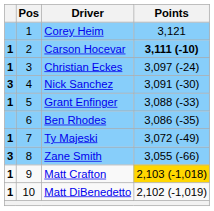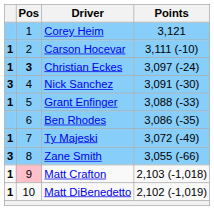(172, 49) bold -> (172, 49) normal
(29, 67) normal -> (29, 67) bold
(29, 174) no background -> (29, 174) pink background
(172, 174) gold background -> (172, 174) no background
